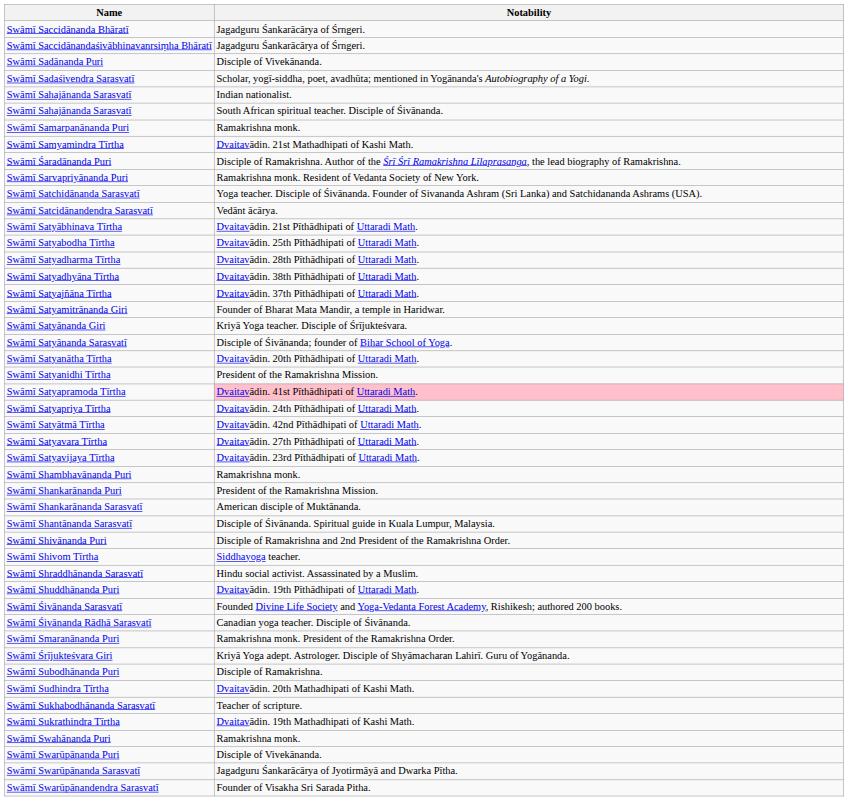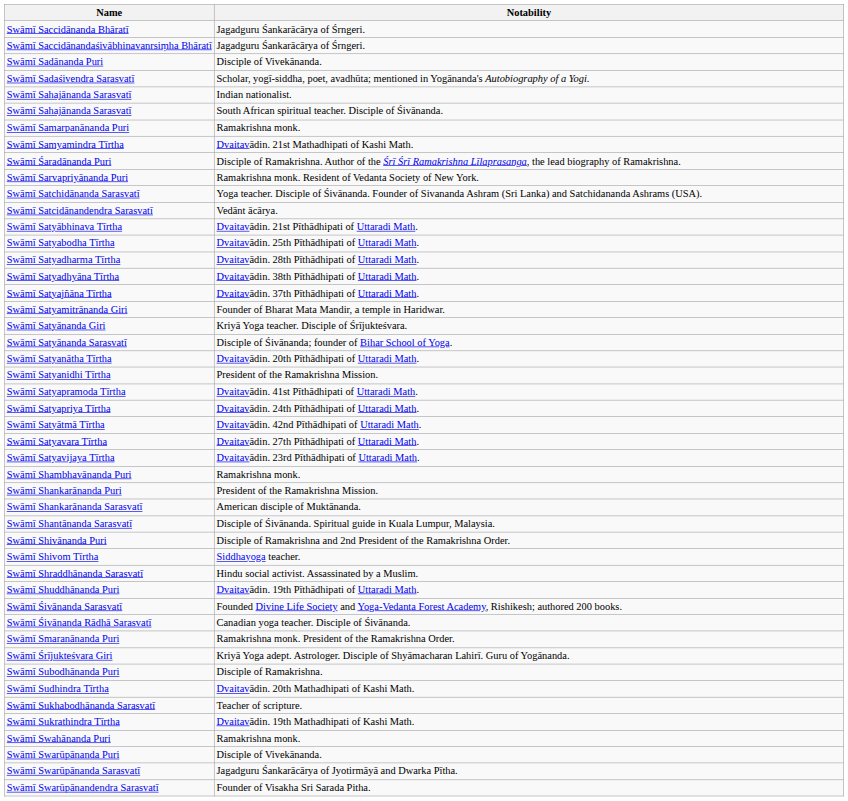(317, 392) pink background -> (317, 392) no background
